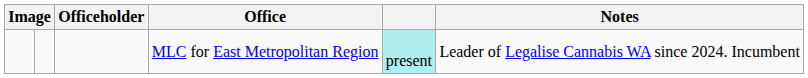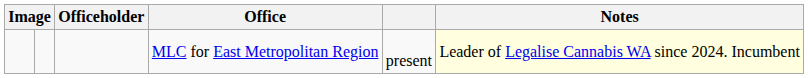(409, 60) paleturquoise background -> (409, 60) no background
(620, 51) no background -> (620, 51) lightyellow background
